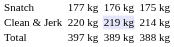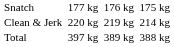(119, 22) lavender background -> (119, 22) no background
